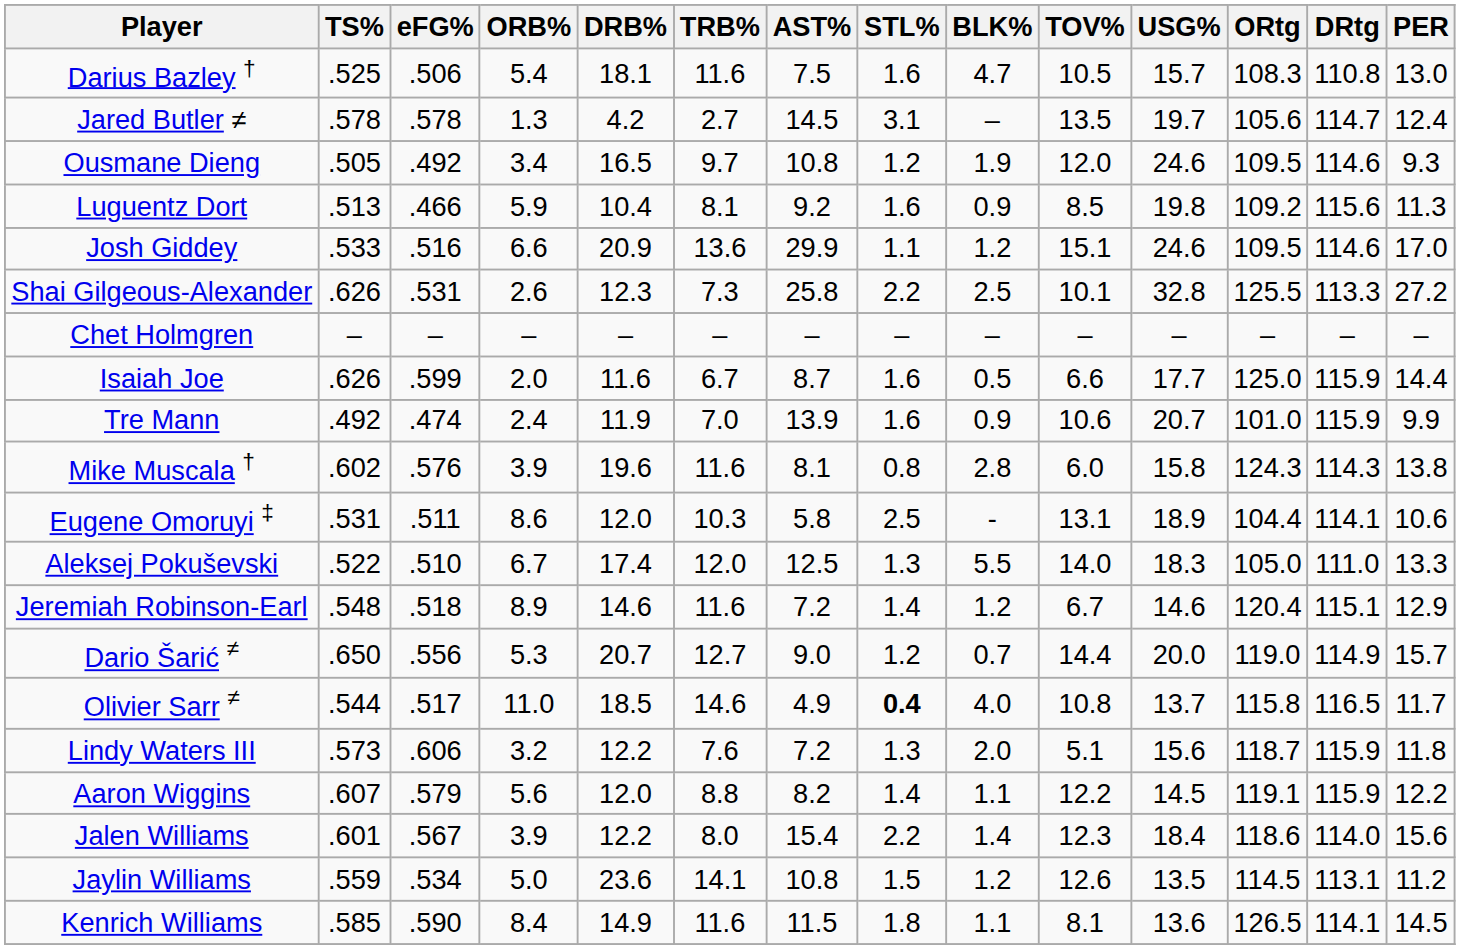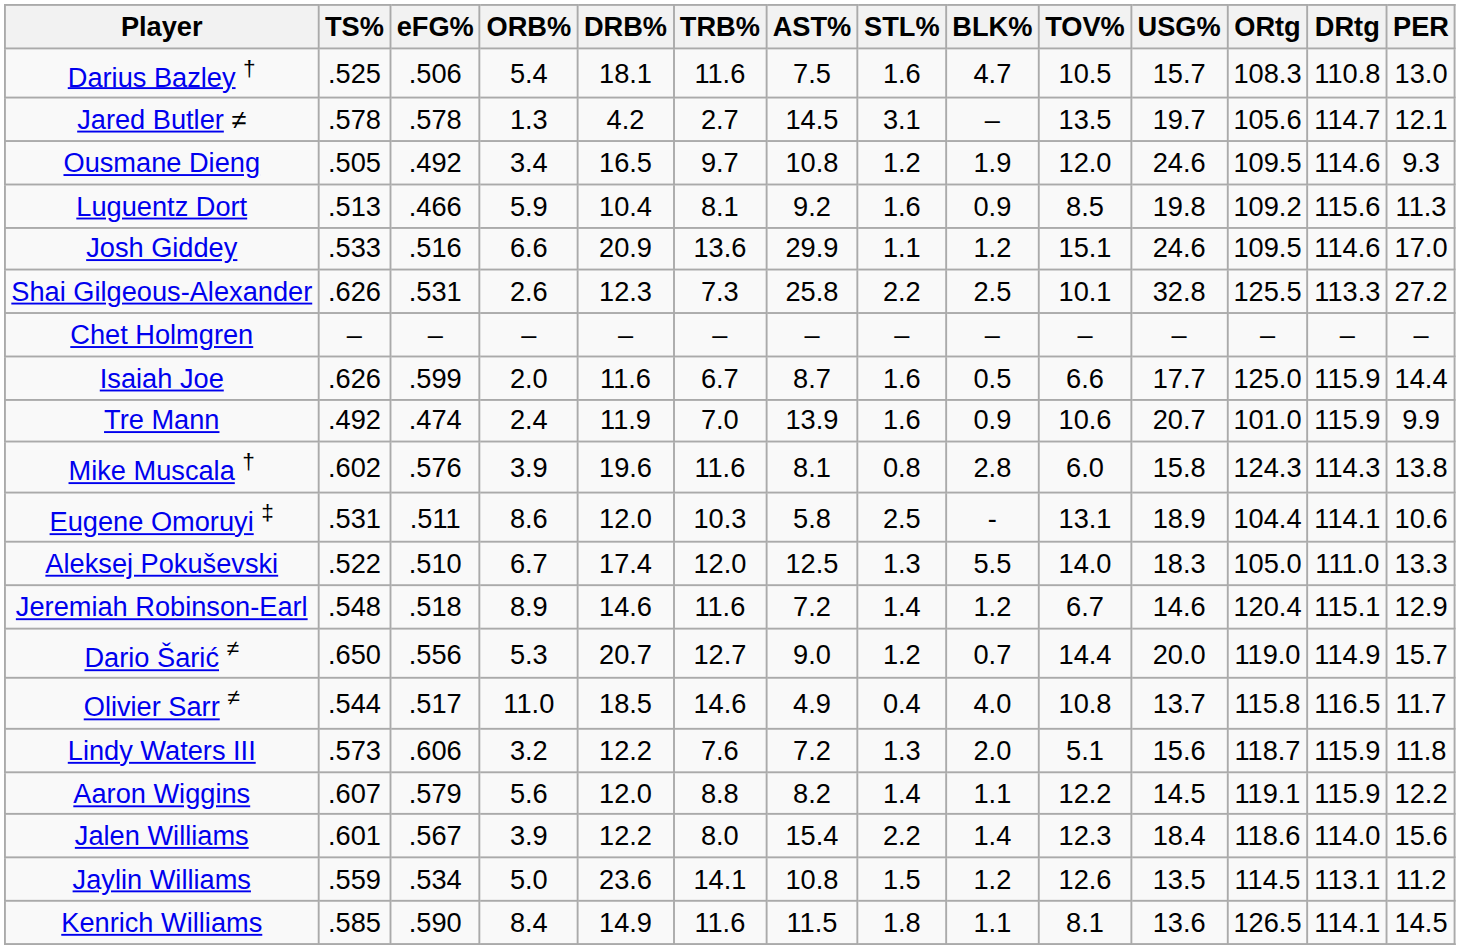(1421, 120) 12.4 -> (1421, 120) 12.1
(902, 704) bold -> (902, 704) normal
